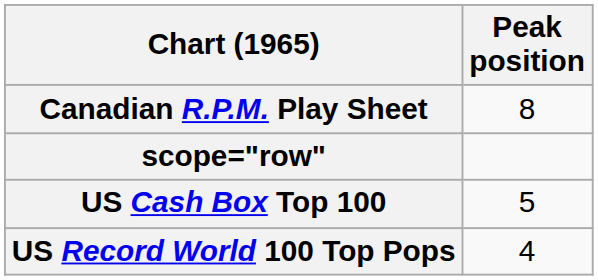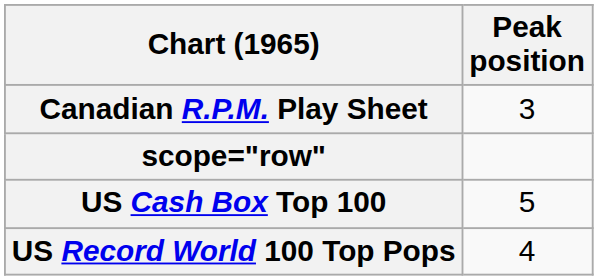(527, 108) 8 -> (527, 108) 3
